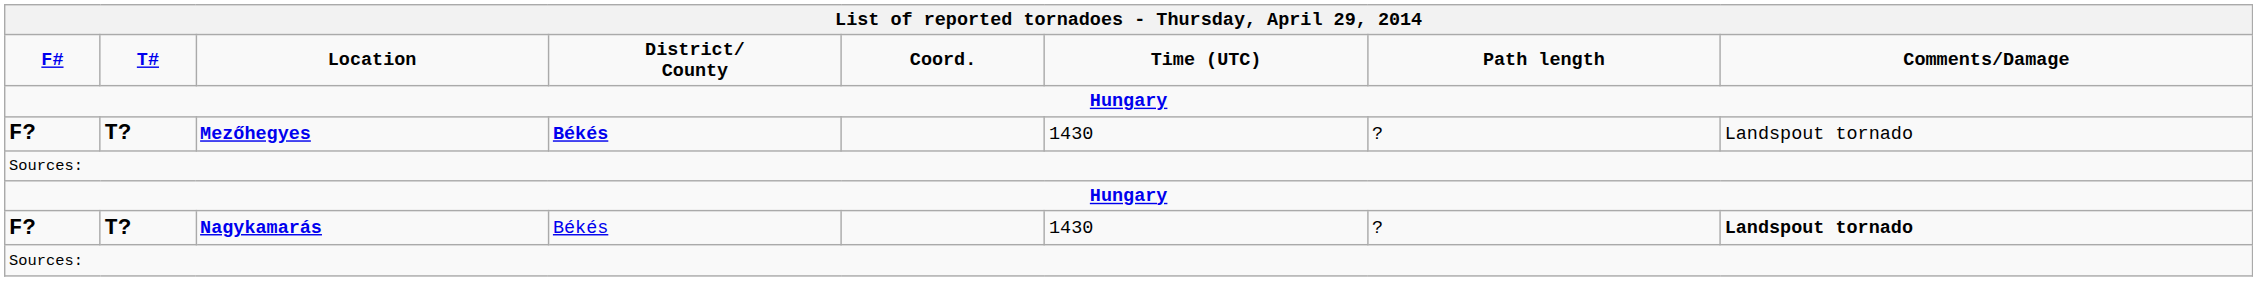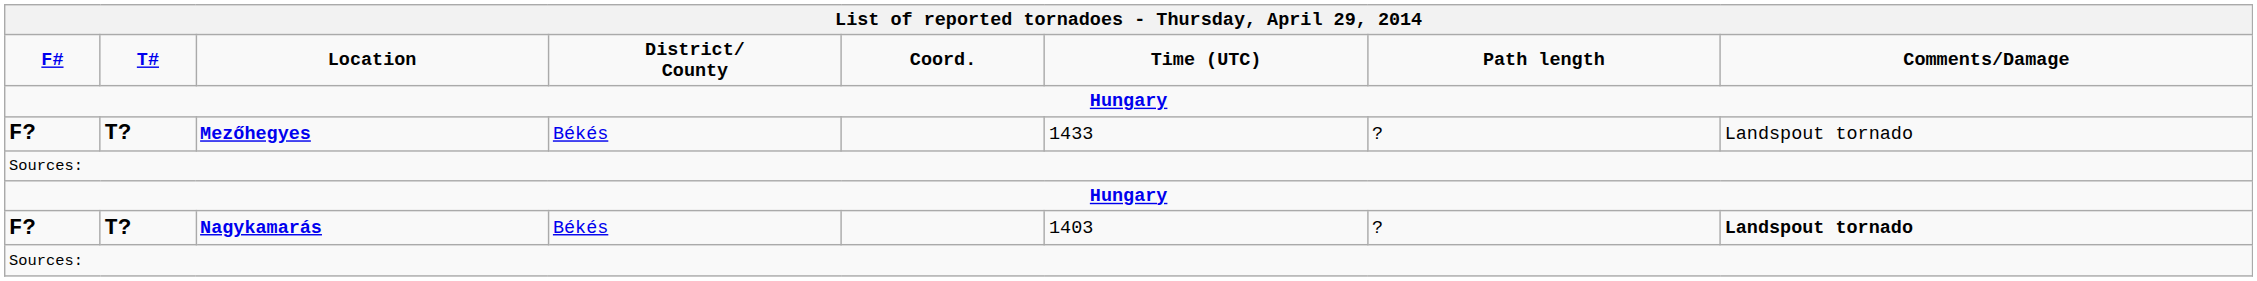(581, 133) bold -> (581, 133) normal
(1071, 133) 1430 -> (1071, 133) 1433
(1071, 228) 1430 -> (1071, 228) 1403
